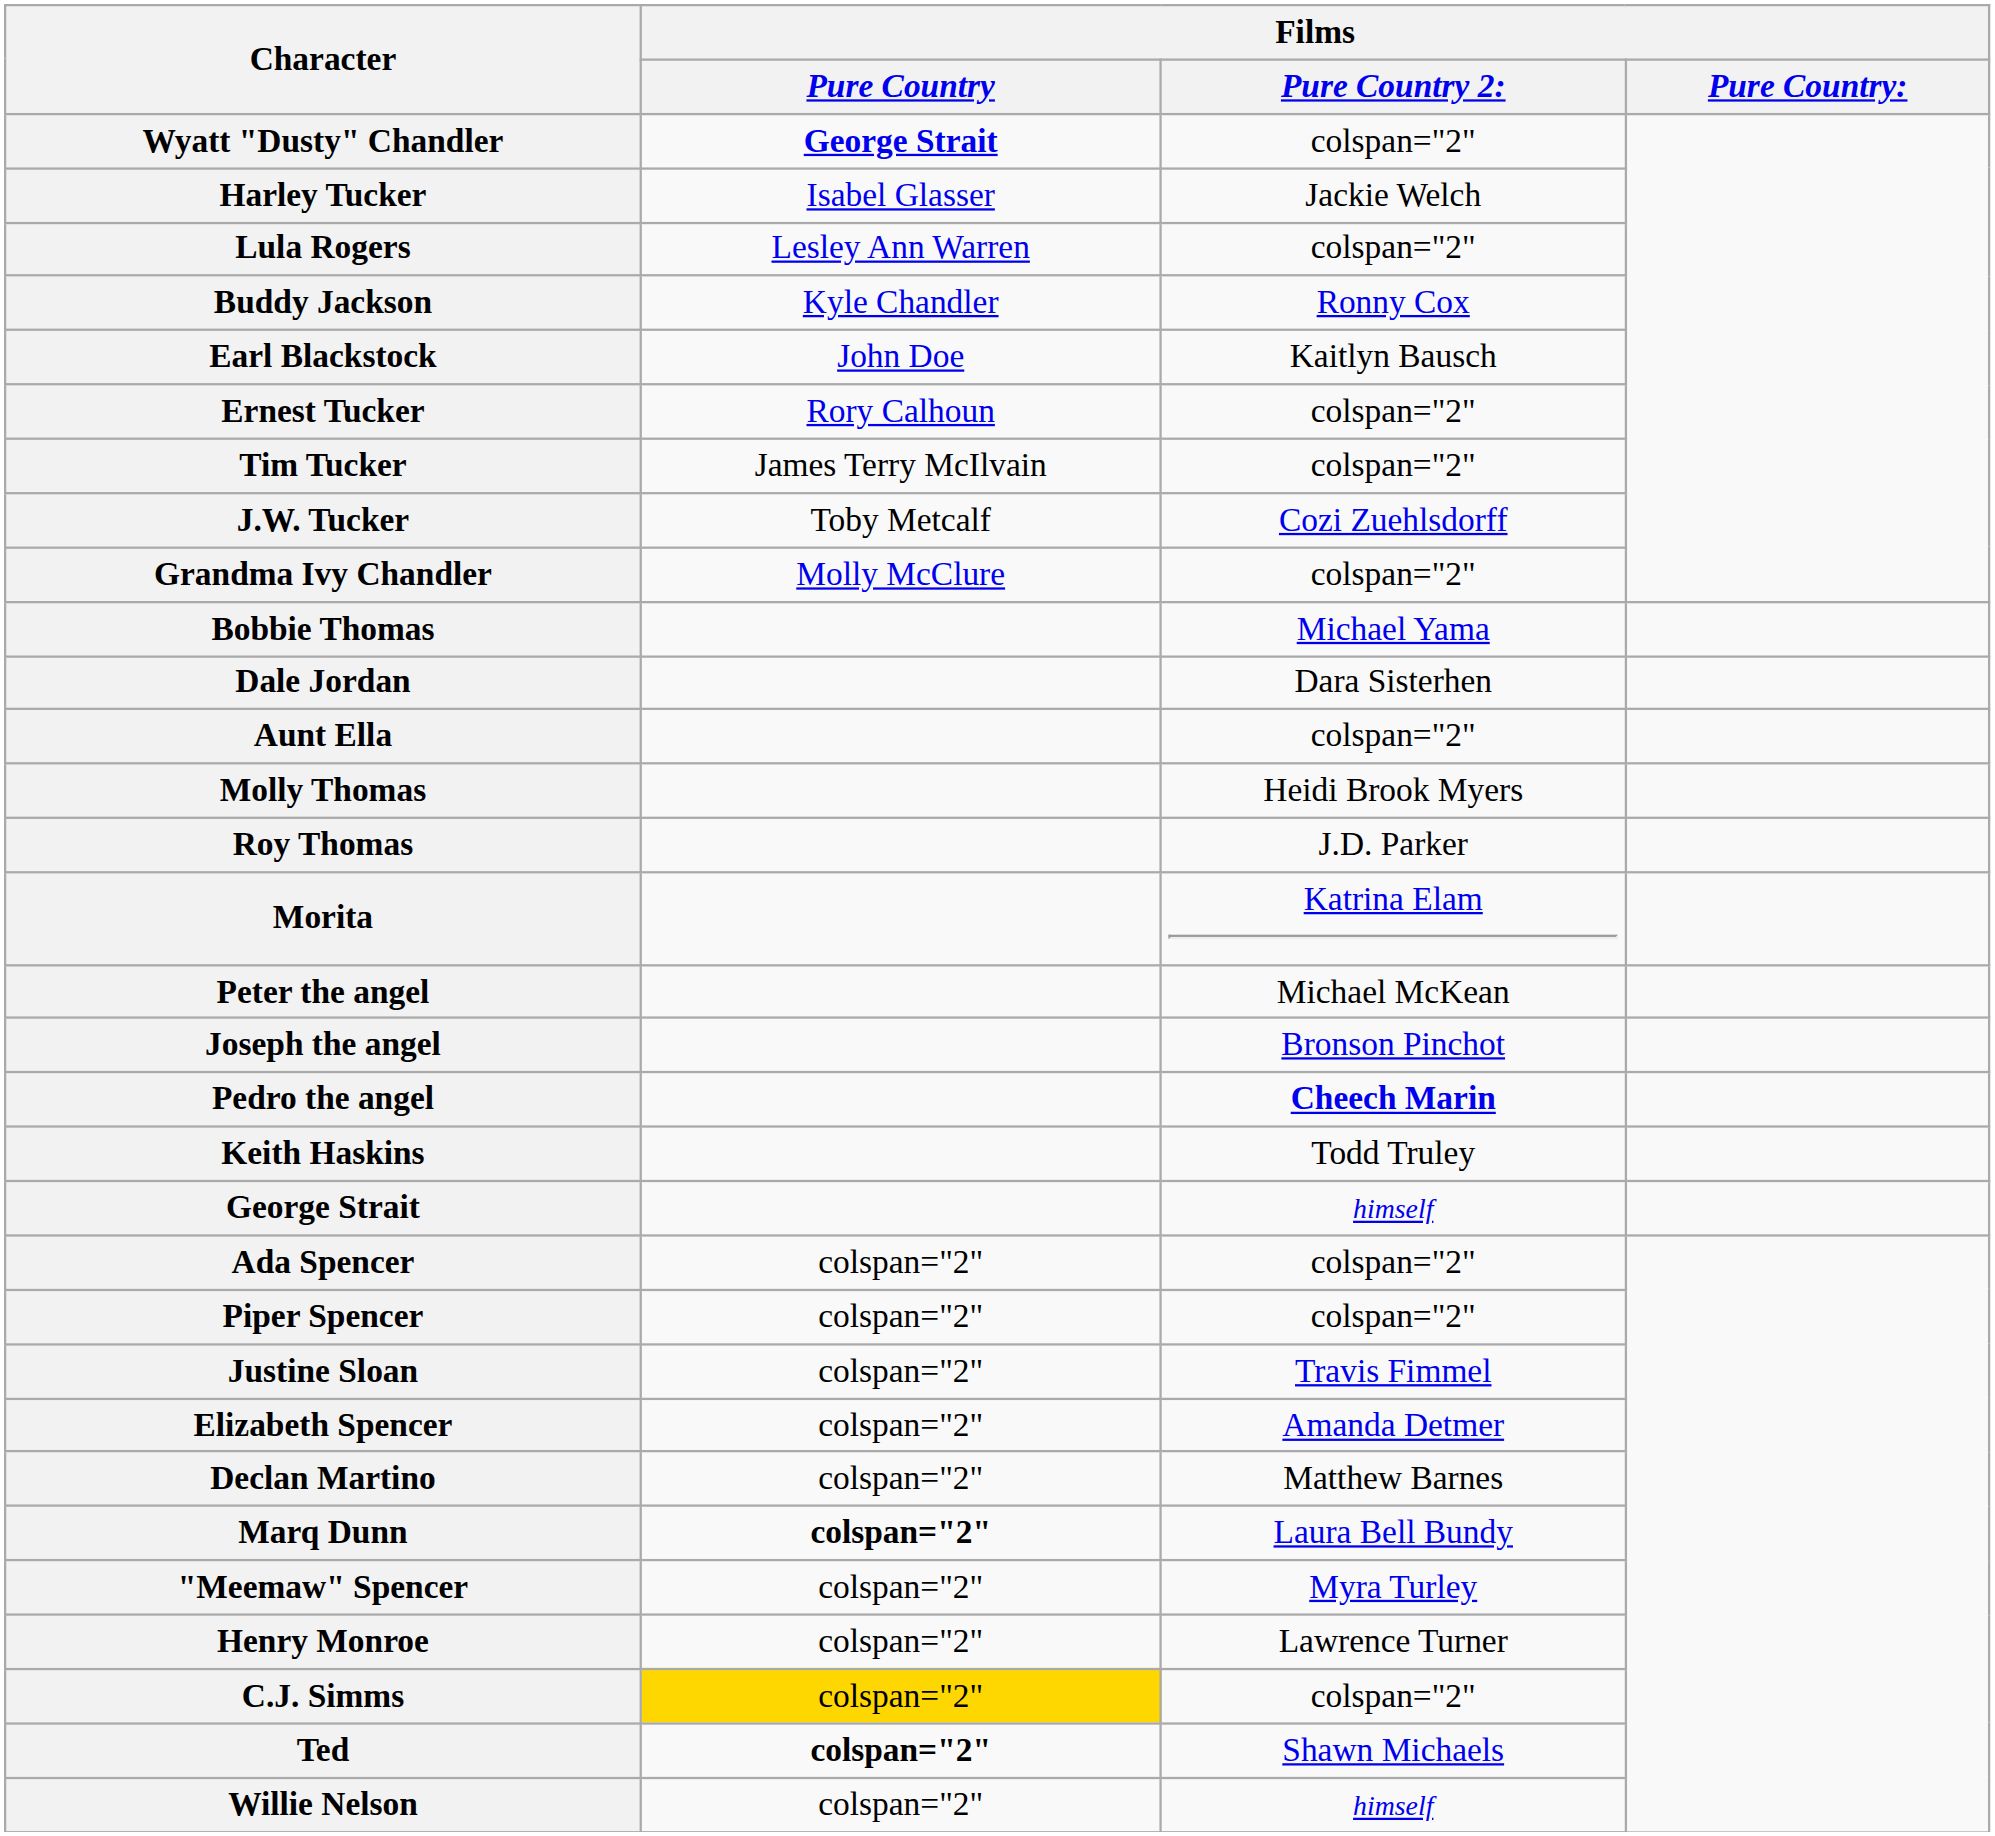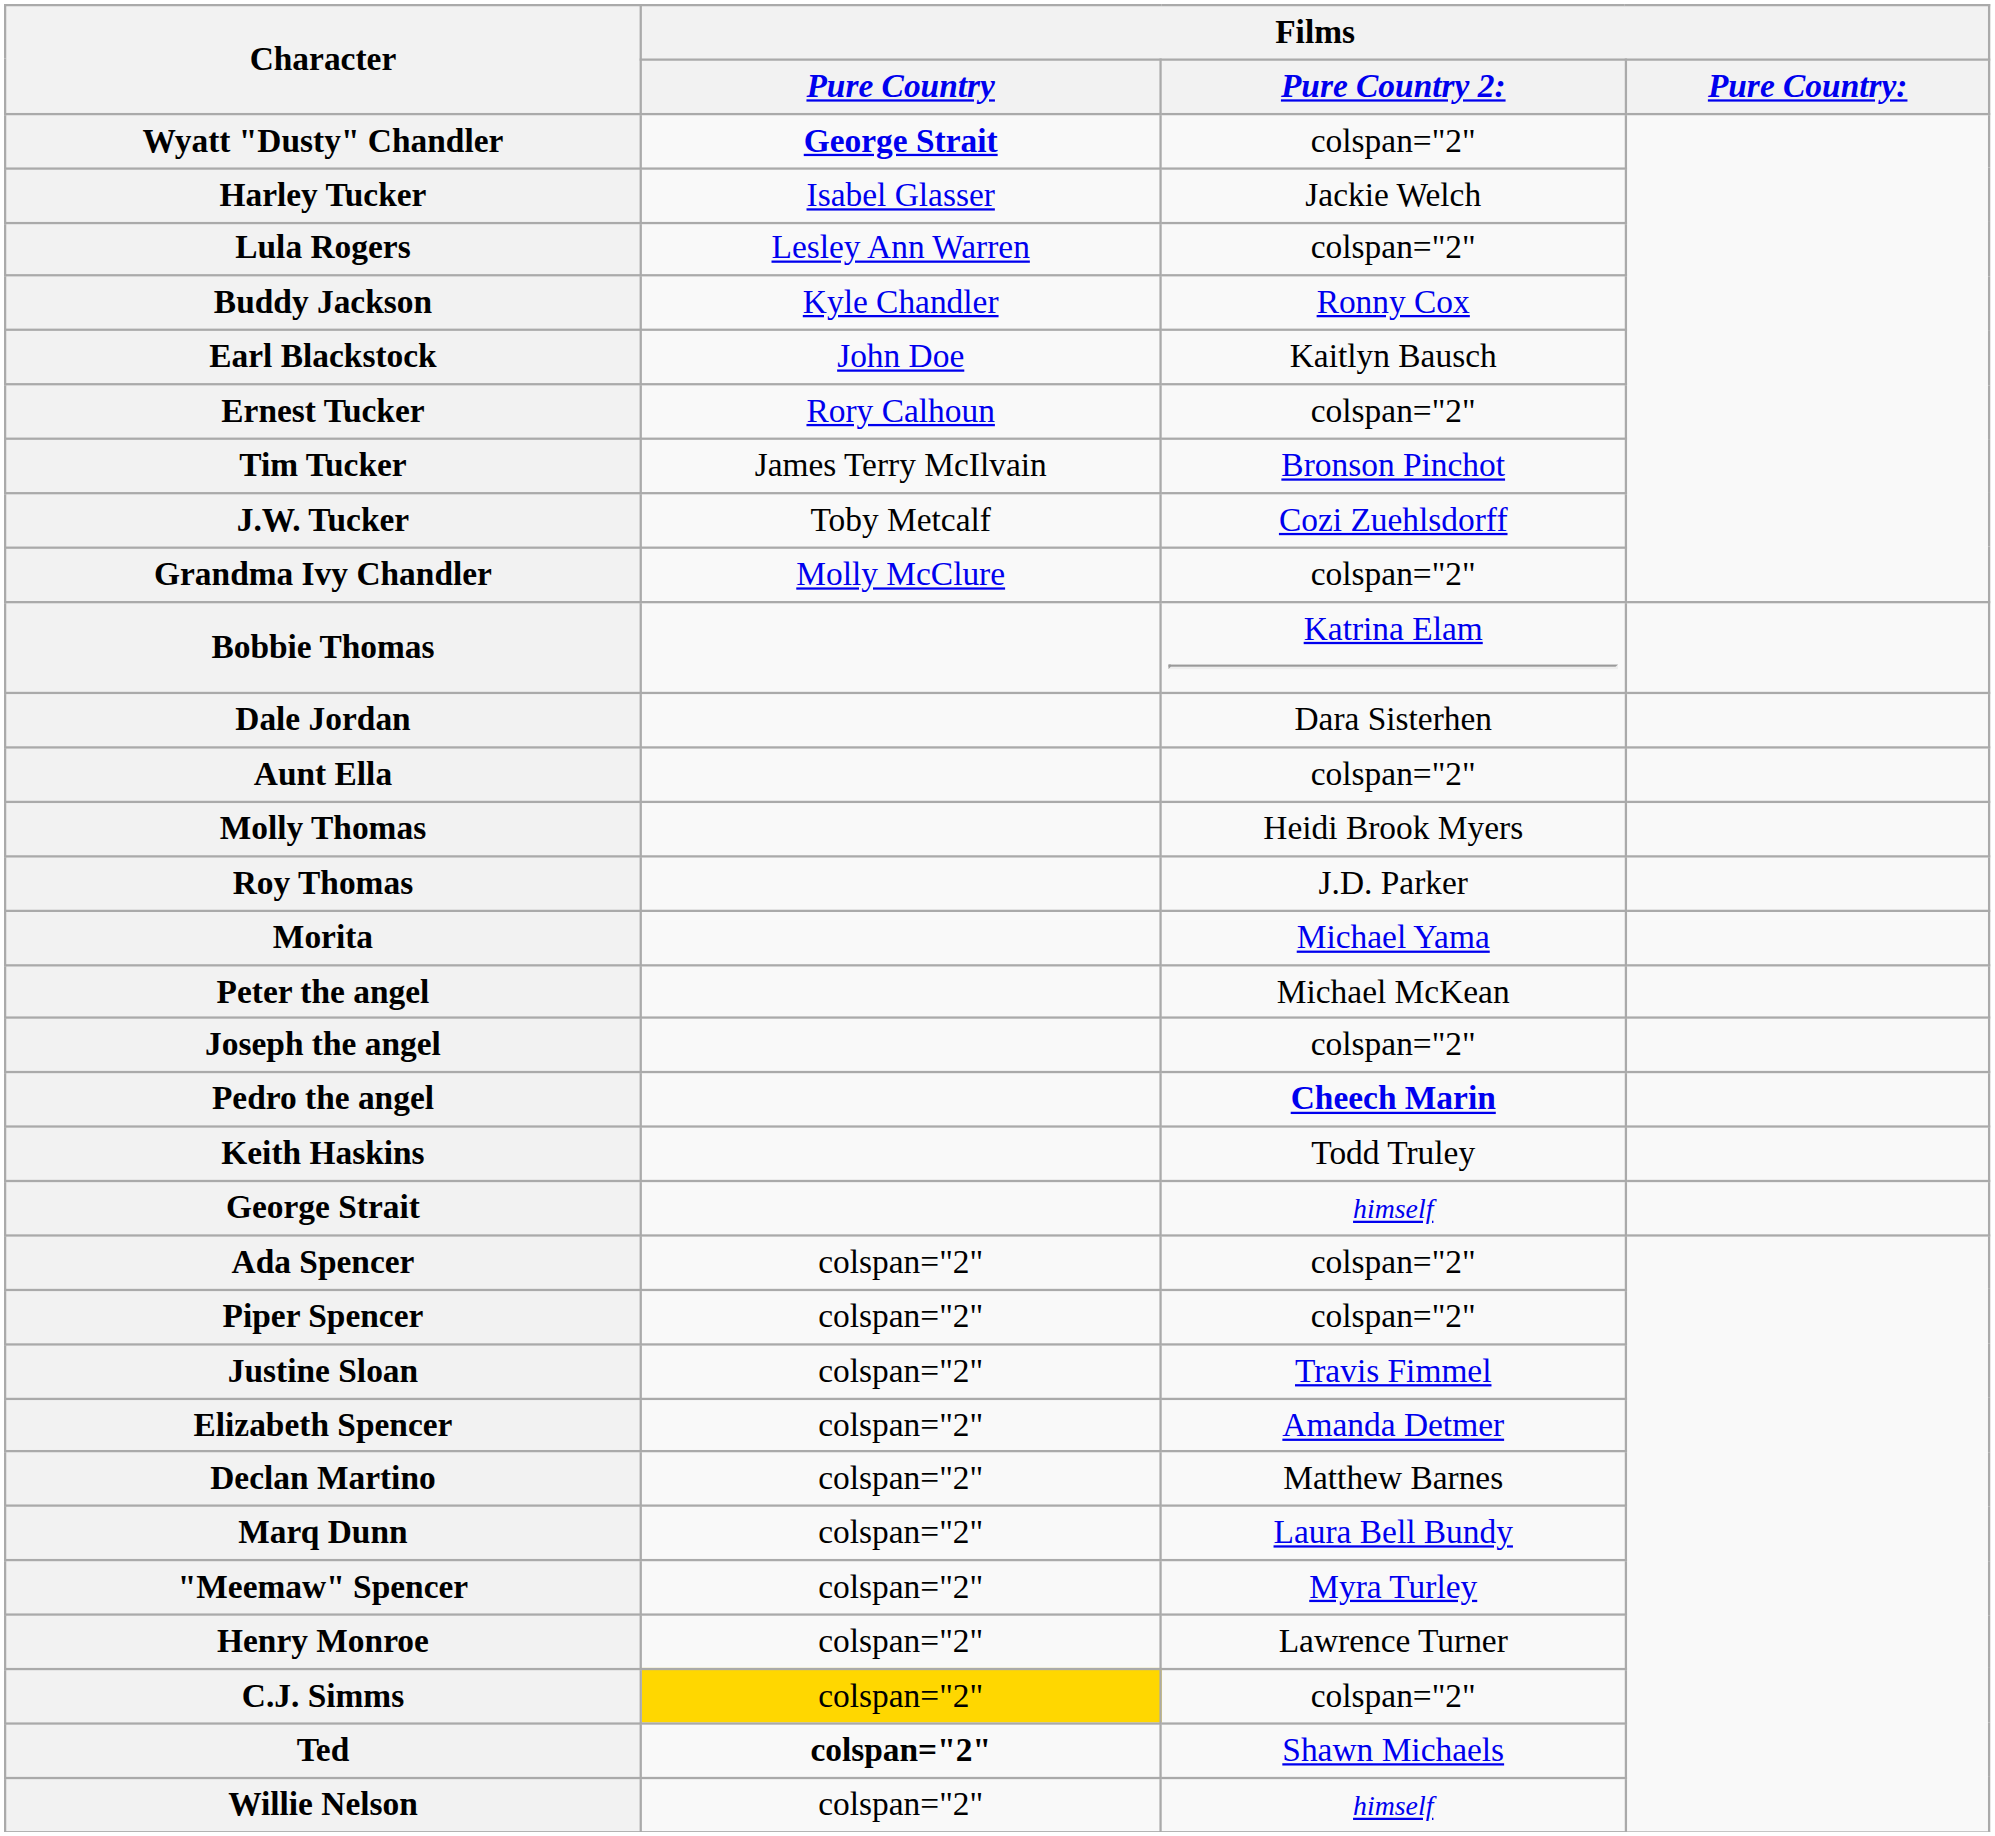(1393, 464) colspan="2" -> (1393, 464) Bronson Pinchot
(1393, 627) Michael Yama -> (1393, 639) Katrina Elam
(1393, 910) Katrina Elam -> (1393, 936) Michael Yama
(1393, 1044) Bronson Pinchot -> (1393, 1044) colspan="2"
(901, 1532) bold -> (901, 1532) normal
